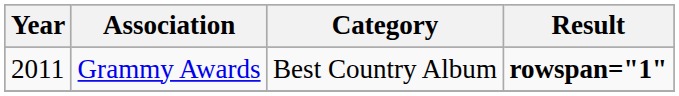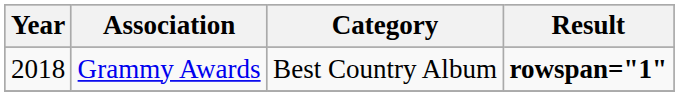(38, 68) 2011 -> (38, 68) 2018
